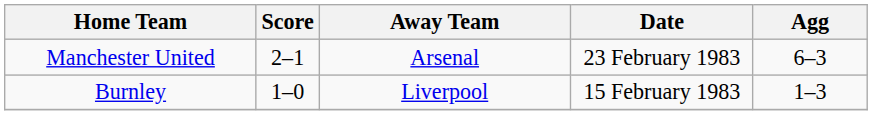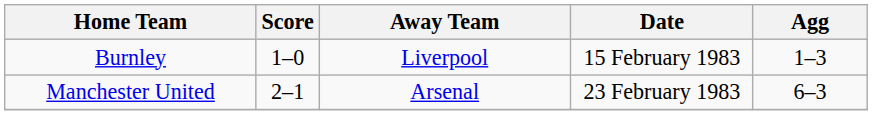rows swapped: (131, 92) <-> (131, 57)
